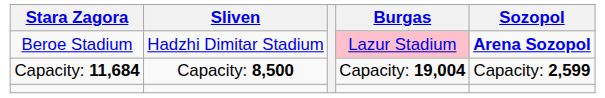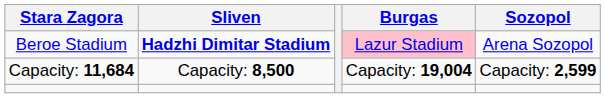(236, 44) normal -> (236, 44) bold
(532, 44) bold -> (538, 44) normal
